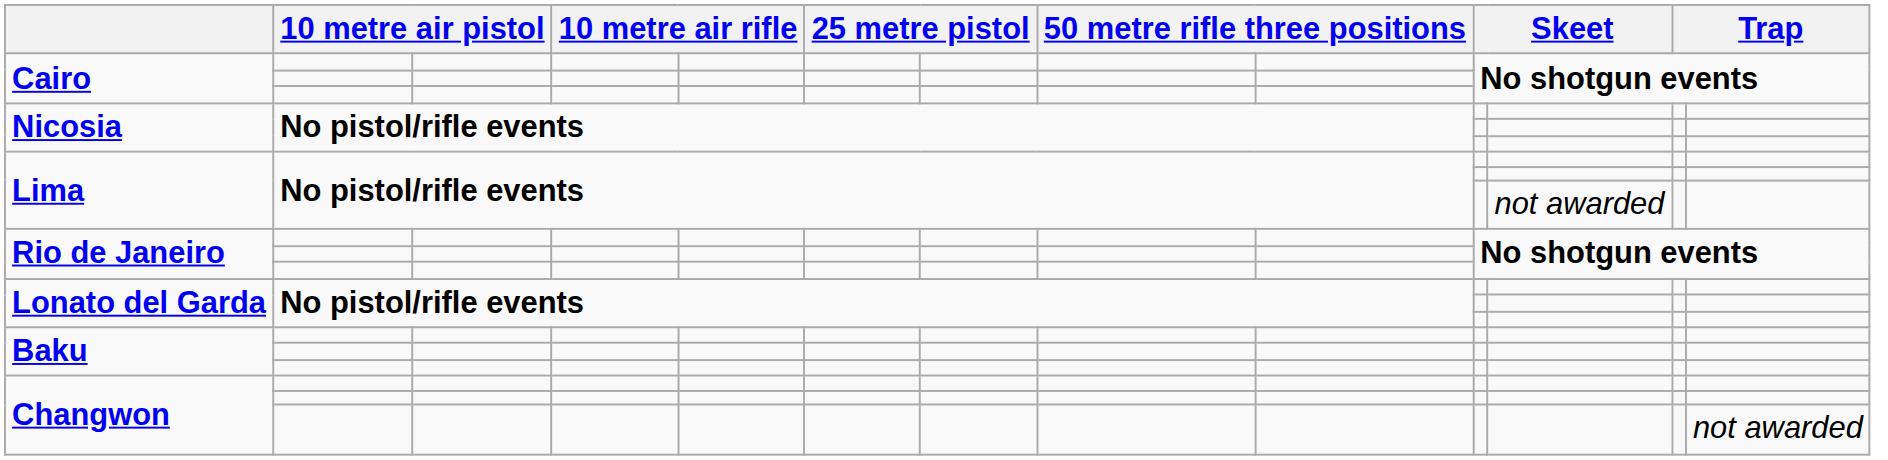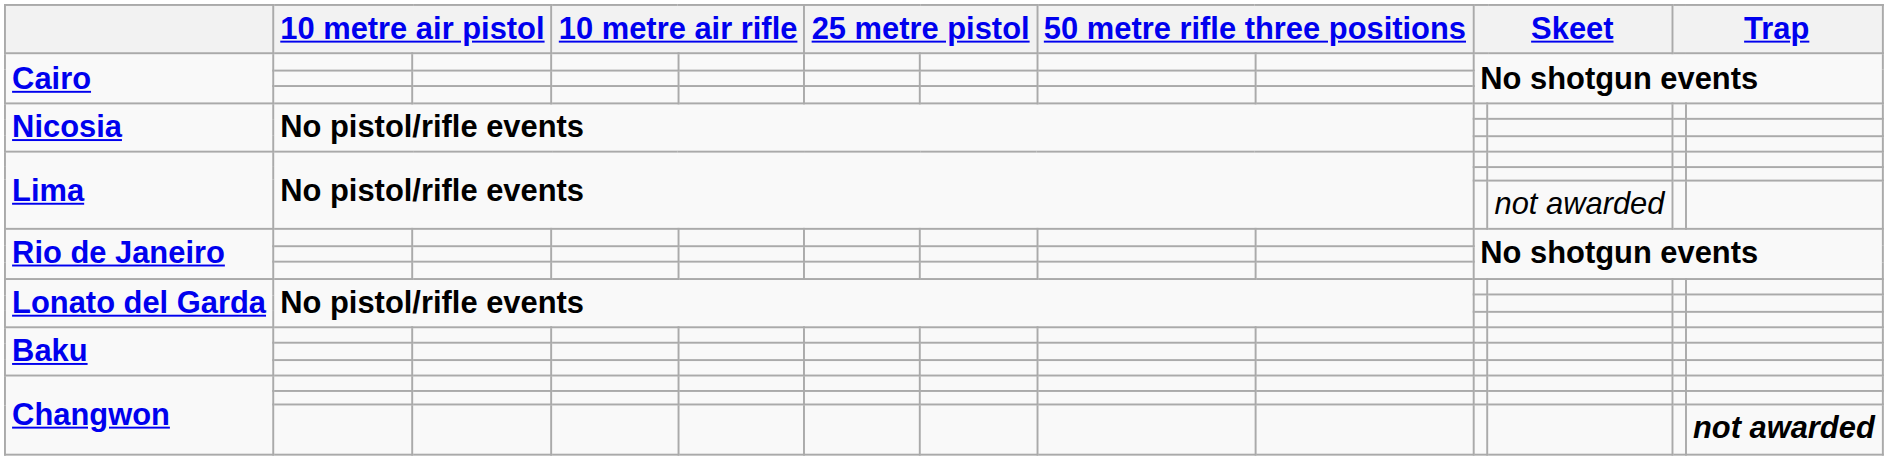(1778, 428) normal -> (1784, 428) bold
